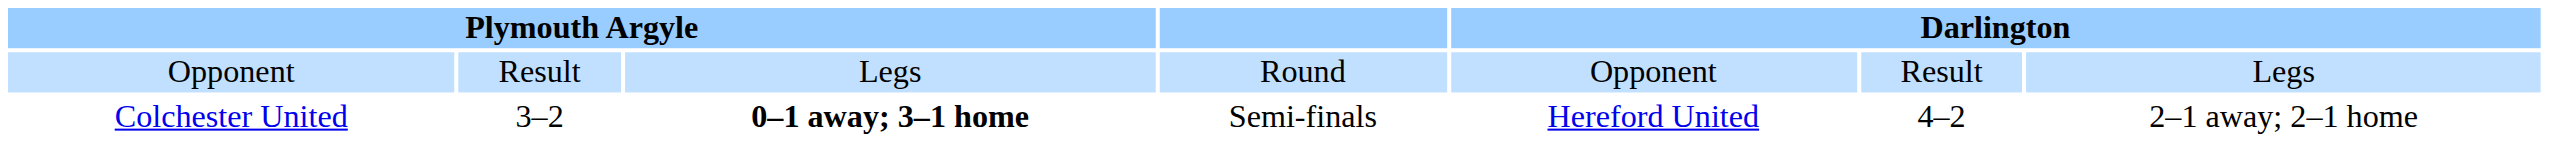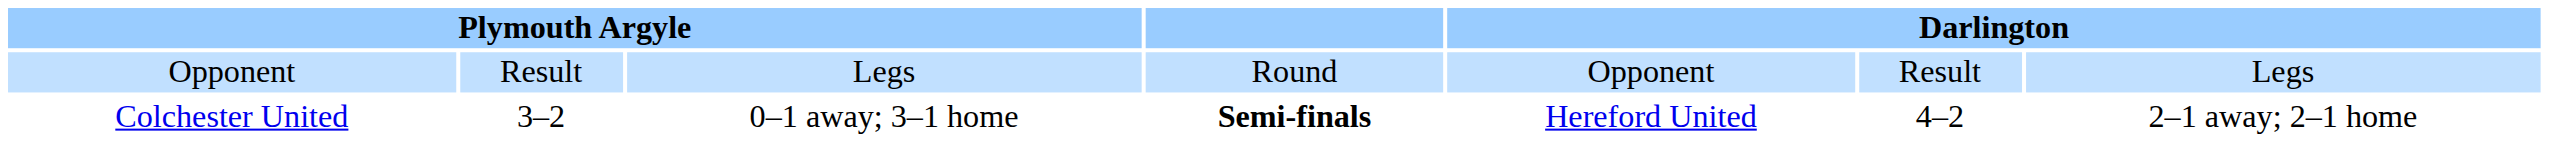(890, 116) bold -> (884, 116) normal
(1303, 116) normal -> (1294, 116) bold
